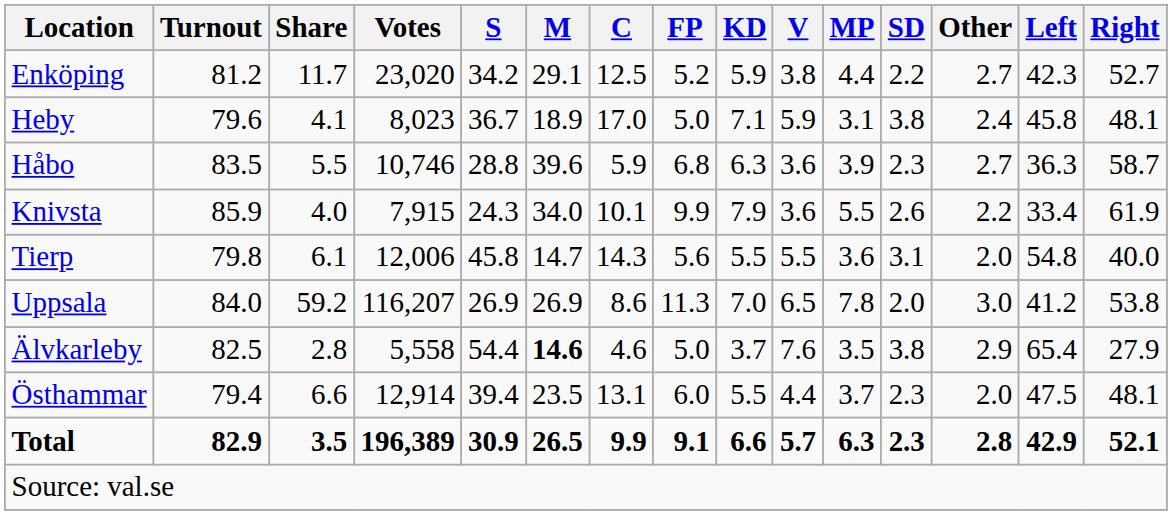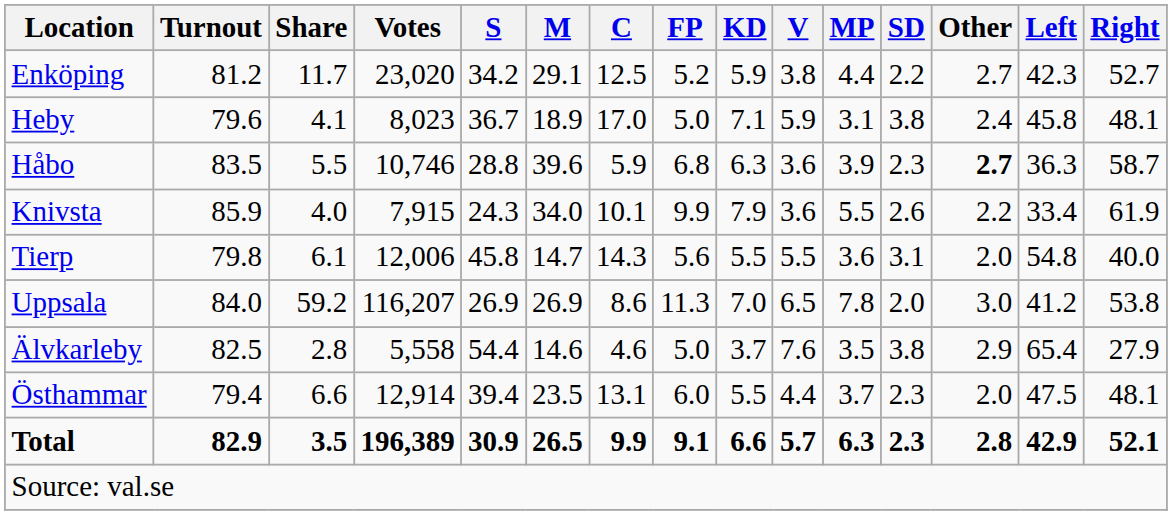(994, 165) normal -> (994, 165) bold
(557, 348) bold -> (557, 348) normal
